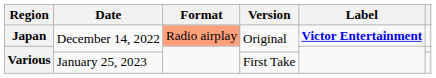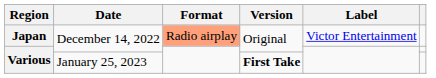(362, 35) bold -> (361, 35) normal
(269, 62) normal -> (272, 62) bold
